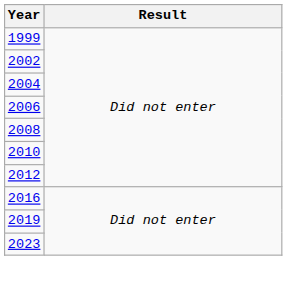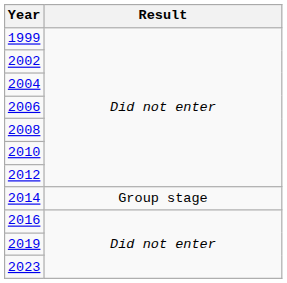+ row: (24, 198)
